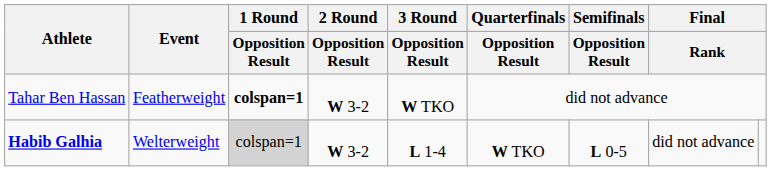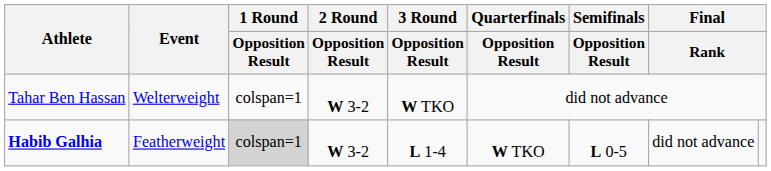(179, 97) Featherweight -> (176, 97) Welterweight
(269, 97) bold -> (269, 97) normal
(176, 143) Welterweight -> (179, 143) Featherweight
